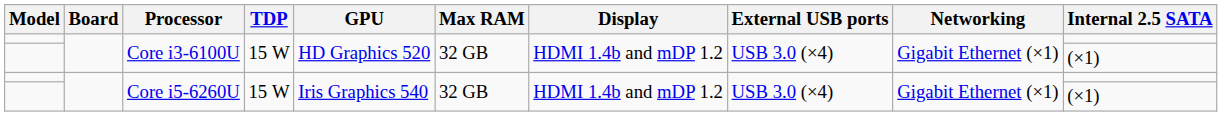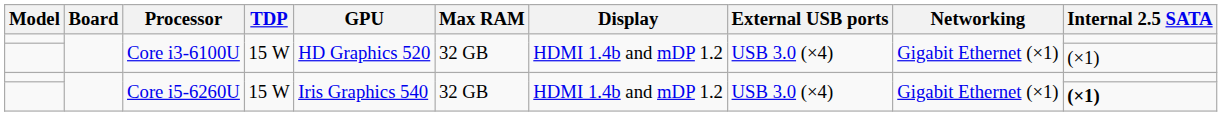(1083, 95) normal -> (1083, 95) bold
